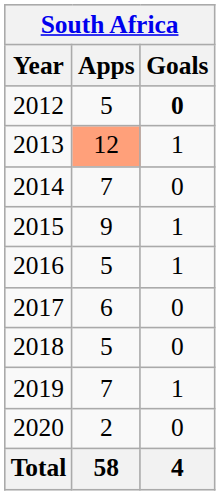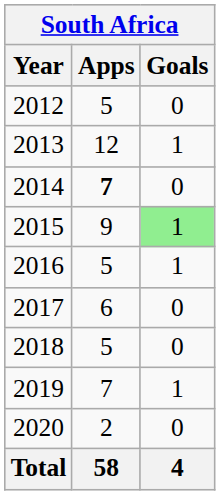(177, 105) bold -> (177, 105) normal
(106, 145) lightsalmon background -> (106, 145) no background
(106, 186) normal -> (106, 186) bold
(177, 226) no background -> (177, 226) lightgreen background
